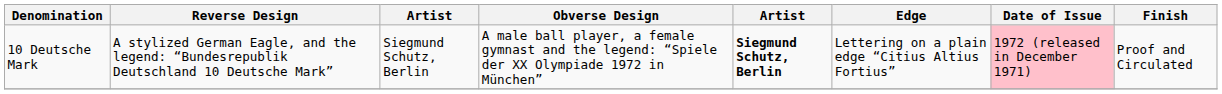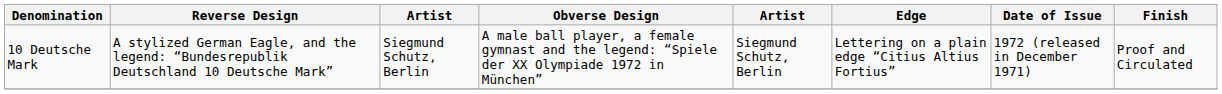(767, 57) bold -> (767, 57) normal
(1047, 57) pink background -> (1047, 57) no background
